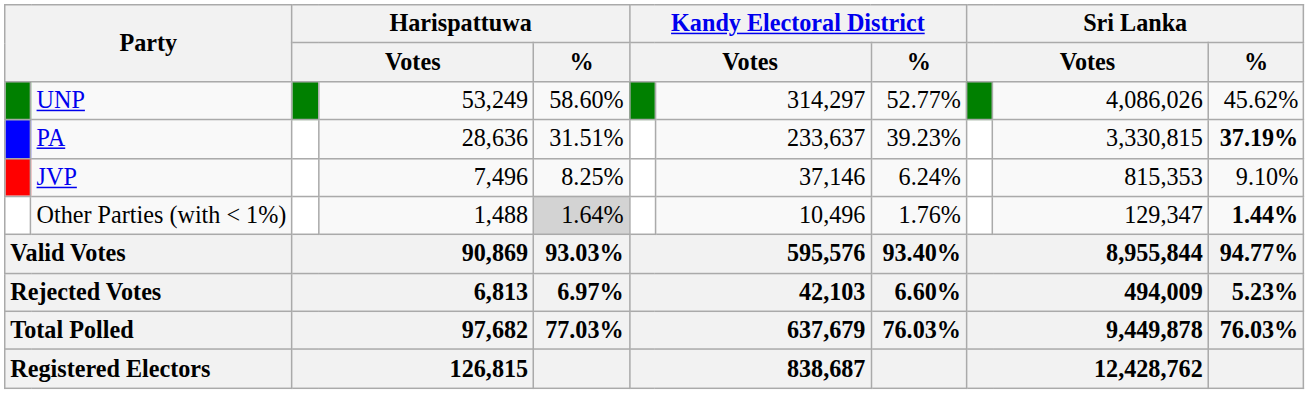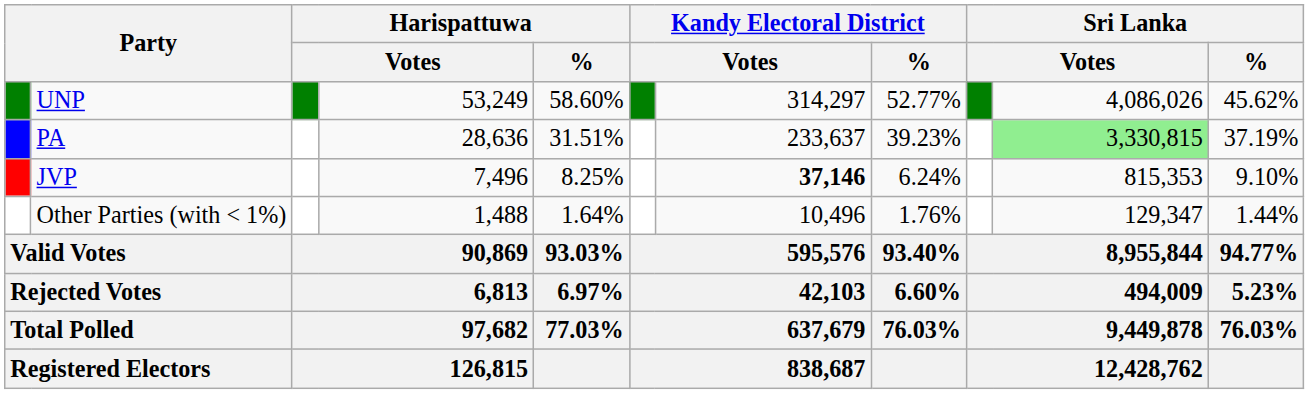(1154, 138) no background -> (1154, 138) lightgreen background
(1259, 138) bold -> (1261, 138) normal
(832, 176) normal -> (832, 176) bold
(592, 215) lightgrey background -> (592, 215) no background
(1265, 215) bold -> (1267, 215) normal
